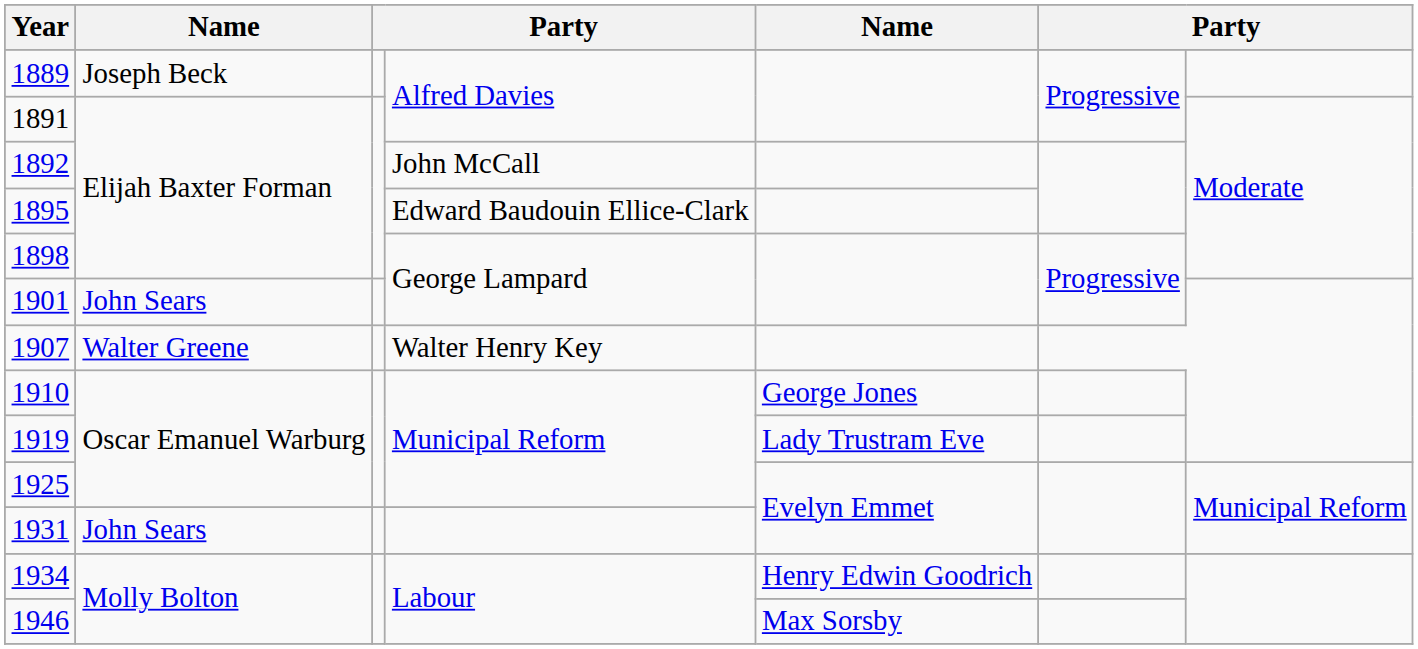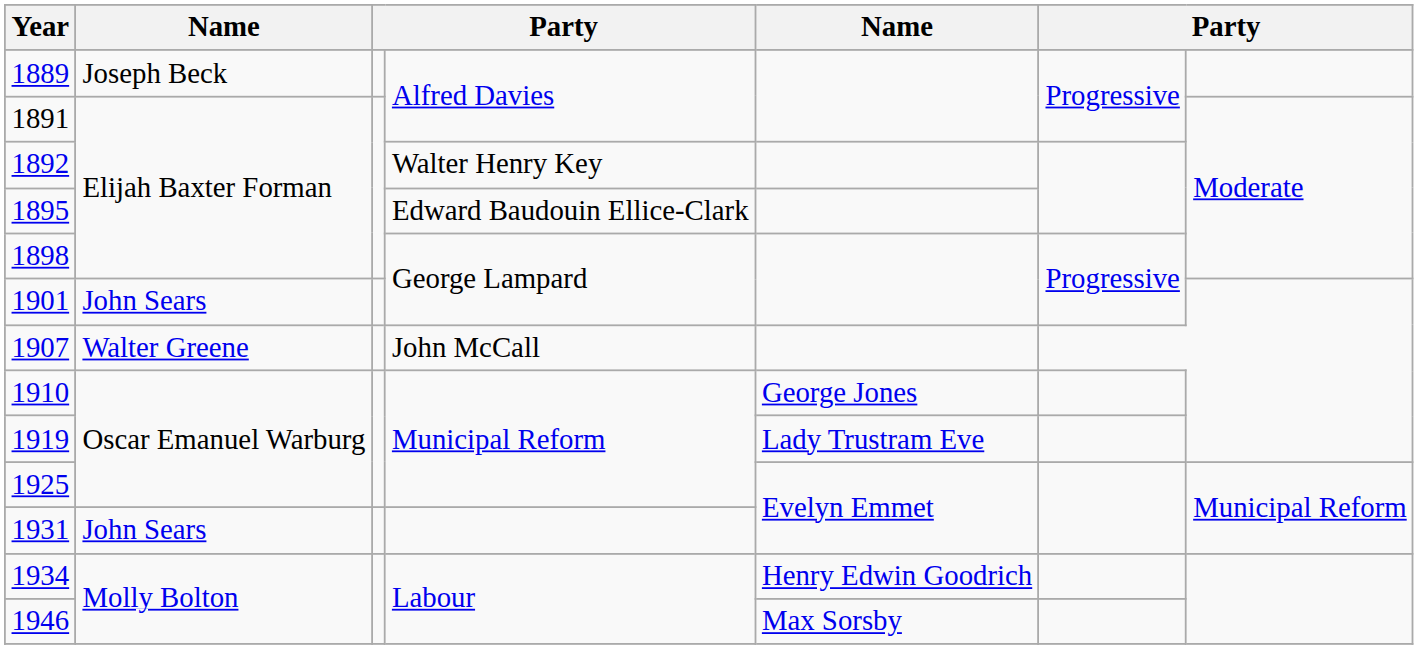(466, 164) John McCall -> (497, 164) Walter Henry Key
(497, 347) Walter Henry Key -> (466, 347) John McCall
